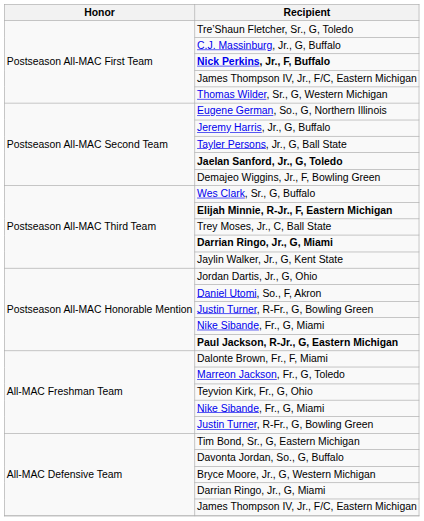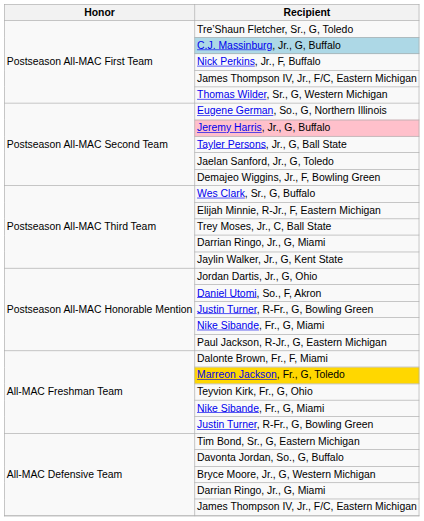(269, 45) no background -> (269, 45) lightblue background
(264, 62) bold -> (259, 62) normal
(264, 128) no background -> (264, 128) pink background
(270, 161) bold -> (265, 161) normal
(295, 210) bold -> (289, 210) normal
(265, 243) bold -> (261, 243) normal
(298, 342) bold -> (292, 342) normal
(271, 375) no background -> (271, 375) gold background
